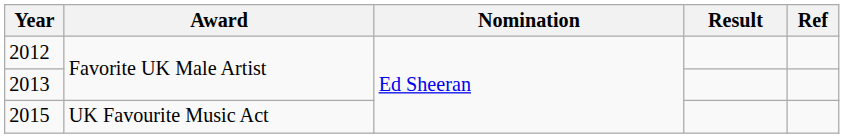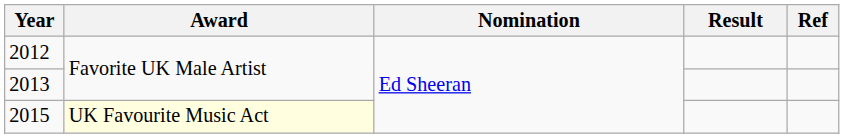(169, 116) no background -> (169, 116) lightyellow background
